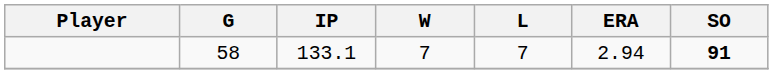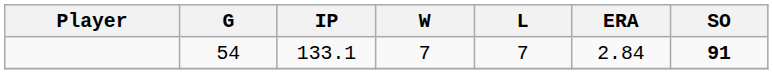(228, 53) 58 -> (228, 53) 54
(621, 53) 2.94 -> (621, 53) 2.84
